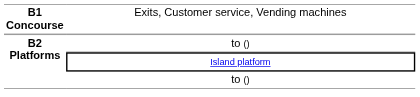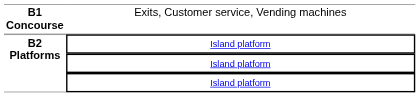(240, 43) to () -> (240, 44) Island platform
(240, 80) to () -> (240, 83) Island platform
